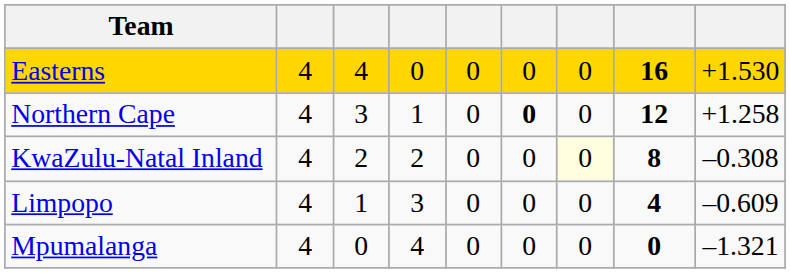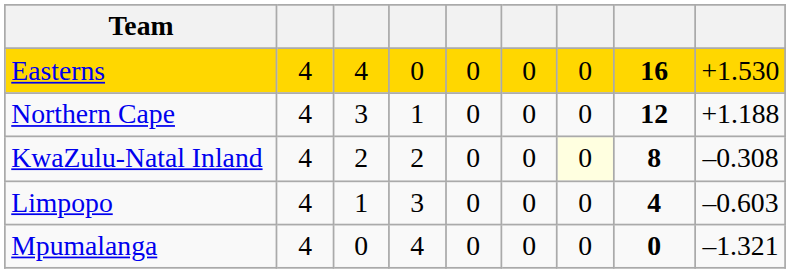(529, 114) bold -> (529, 114) normal
(740, 114) +1.258 -> (740, 114) +1.188
(740, 202) –0.609 -> (740, 202) –0.603
